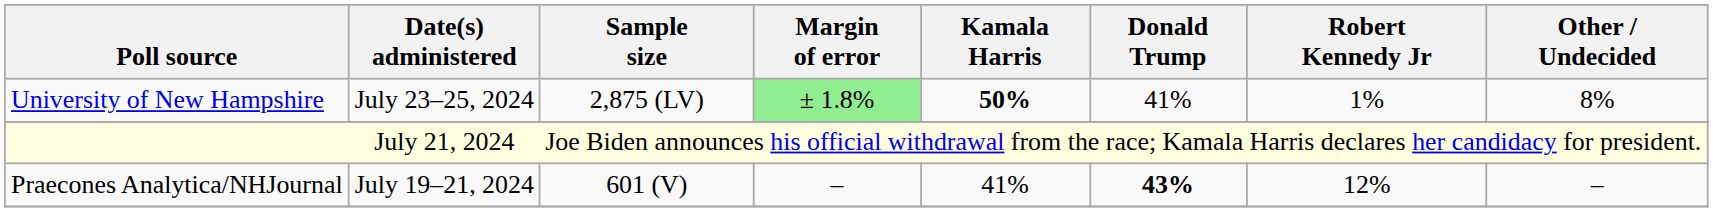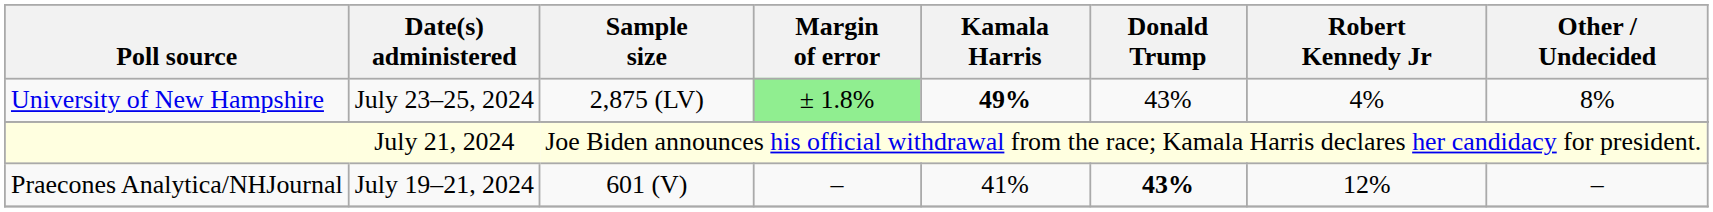(1005, 99) 50% -> (1005, 99) 49%
(1168, 99) 41% -> (1168, 99) 43%
(1367, 99) 1% -> (1367, 99) 4%
